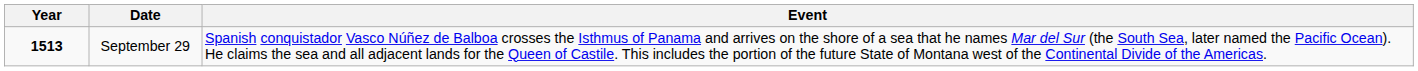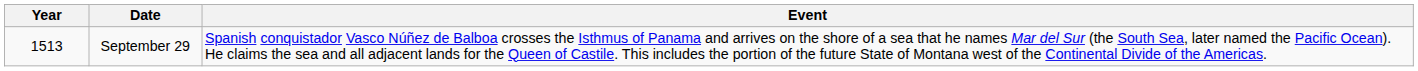(47, 46) bold -> (47, 46) normal
